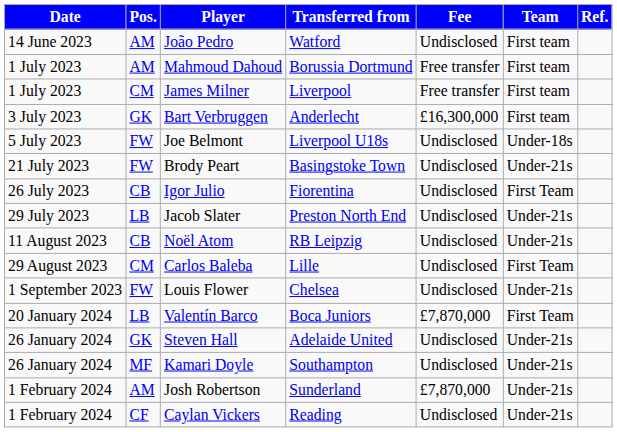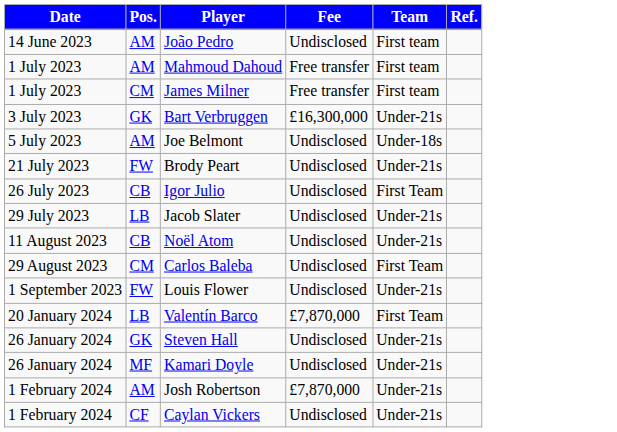- column: (351, 16)
(538, 116) First team -> (409, 116) Under-21s
(141, 141) FW -> (142, 141) AM
